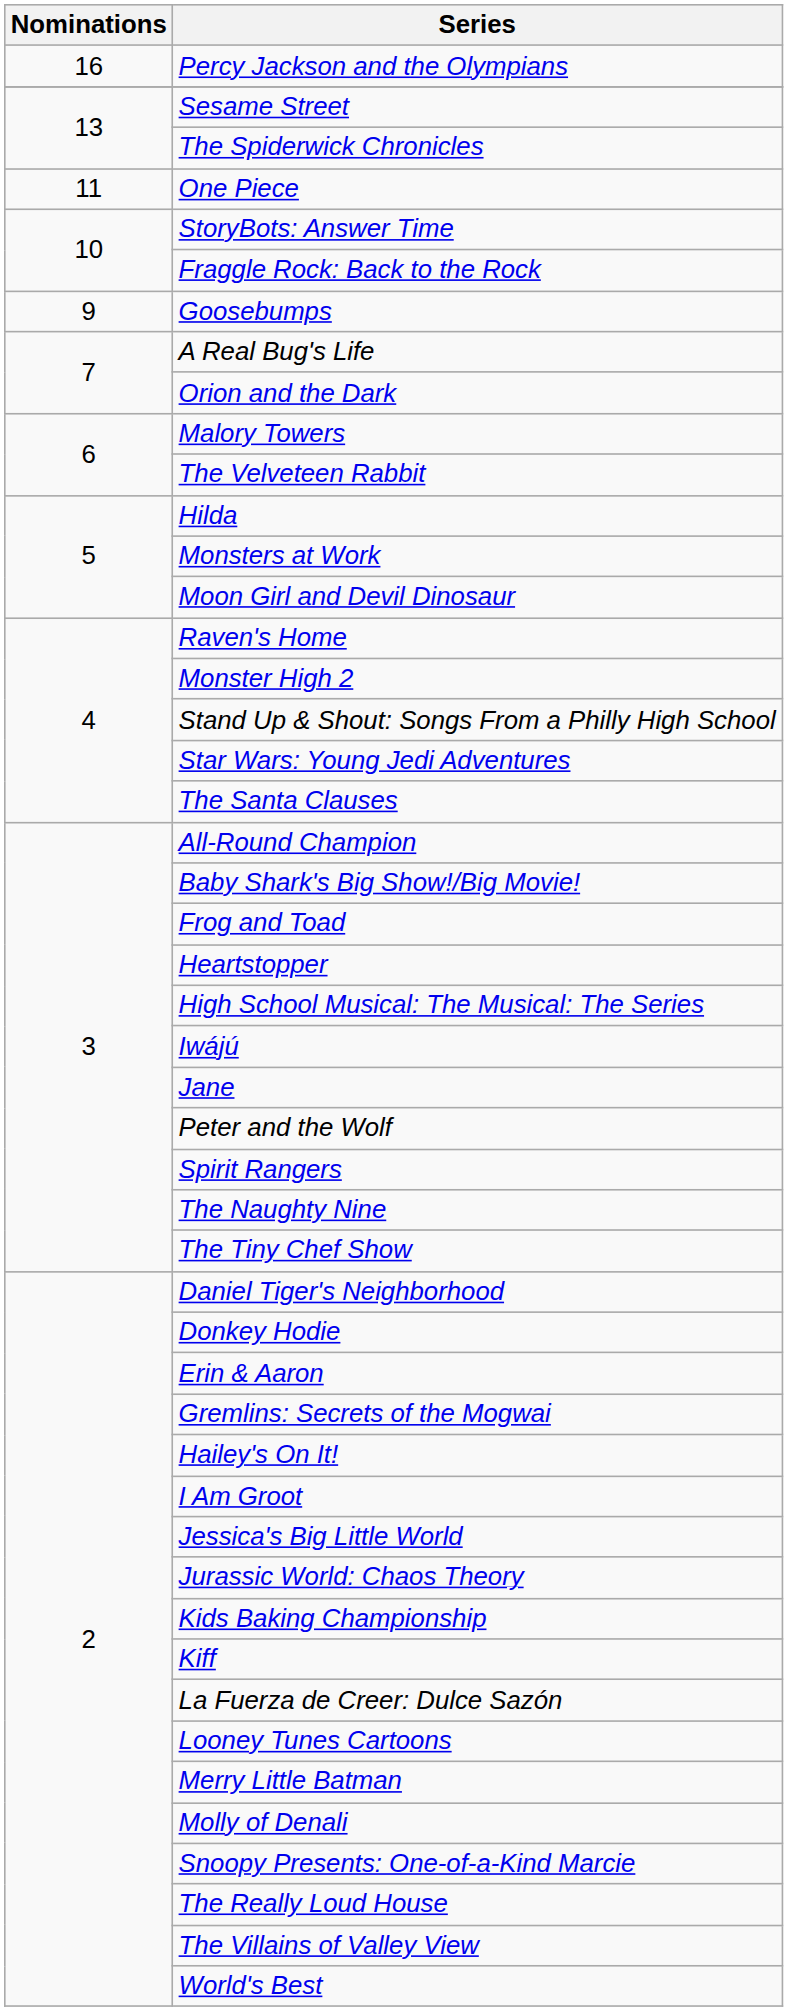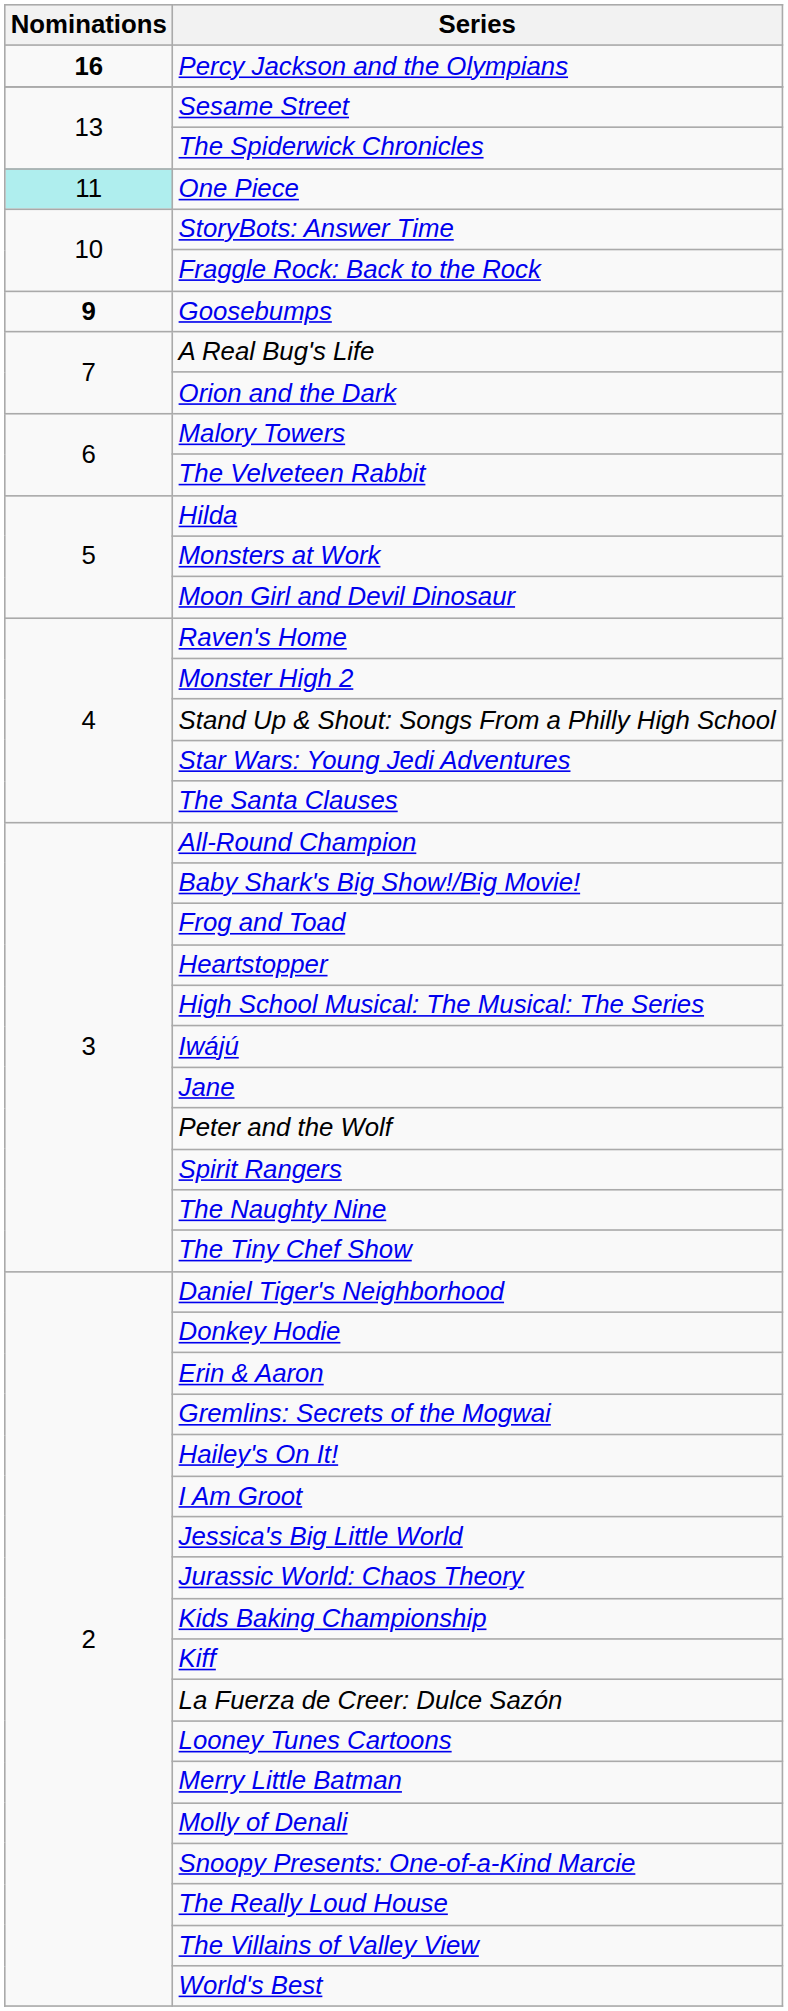(89, 65) normal -> (89, 65) bold
(89, 188) no background -> (89, 188) paleturquoise background
(89, 310) normal -> (89, 310) bold
